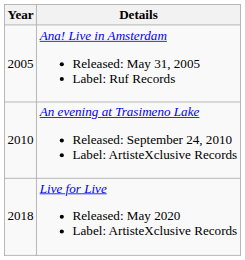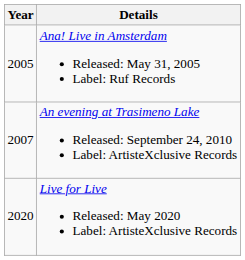(21, 140) 2010 -> (21, 140) 2007
(21, 216) 2018 -> (21, 216) 2020
